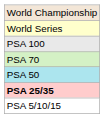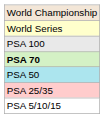(23, 59) normal -> (23, 59) bold
(30, 90) bold -> (30, 90) normal
